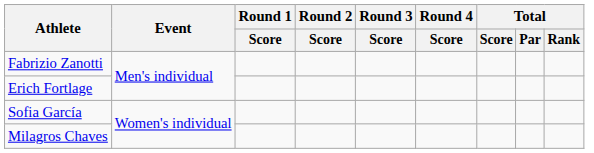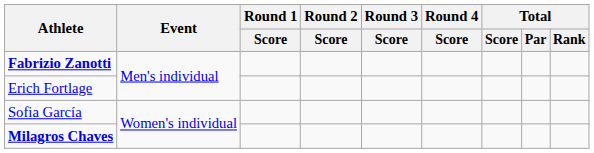(55, 64) normal -> (60, 64) bold
(58, 136) normal -> (61, 136) bold
